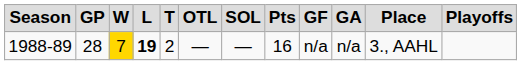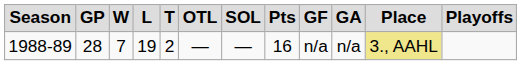(121, 45) gold background -> (121, 45) no background
(147, 45) bold -> (147, 45) normal
(404, 45) no background -> (404, 45) khaki background
